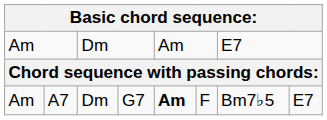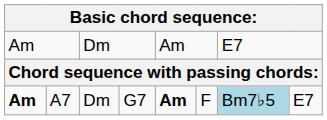(21, 100) normal -> (22, 100) bold
(248, 100) no background -> (248, 100) lightblue background
